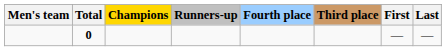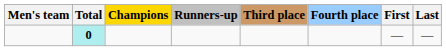columns swapped: (348, 15) <-> (277, 15)
(89, 35) no background -> (89, 35) paleturquoise background
